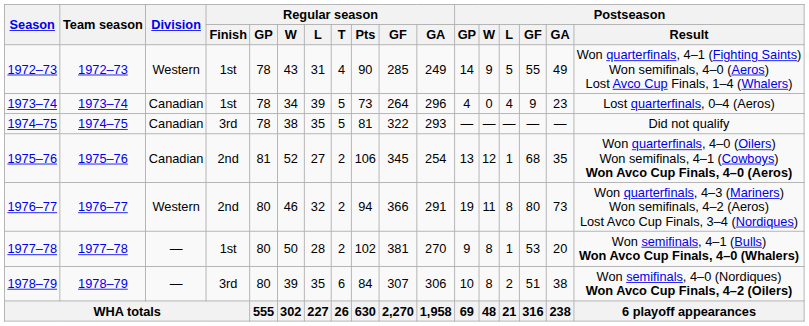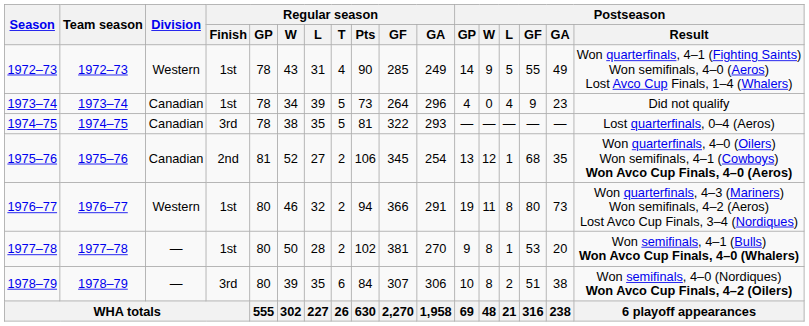(689, 104) Lost quarterfinals, 0–4 (Aeros) -> (689, 104) Did not qualify
(689, 124) Did not qualify -> (689, 124) Lost quarterfinals, 0–4 (Aeros)
(228, 207) 2nd -> (228, 207) 1st
